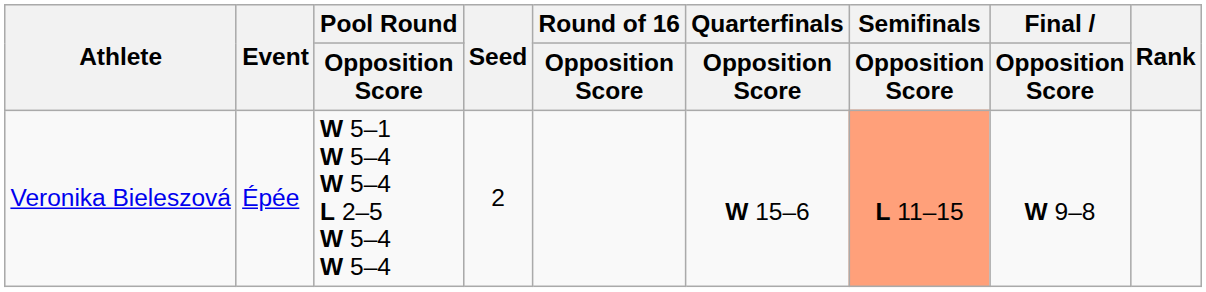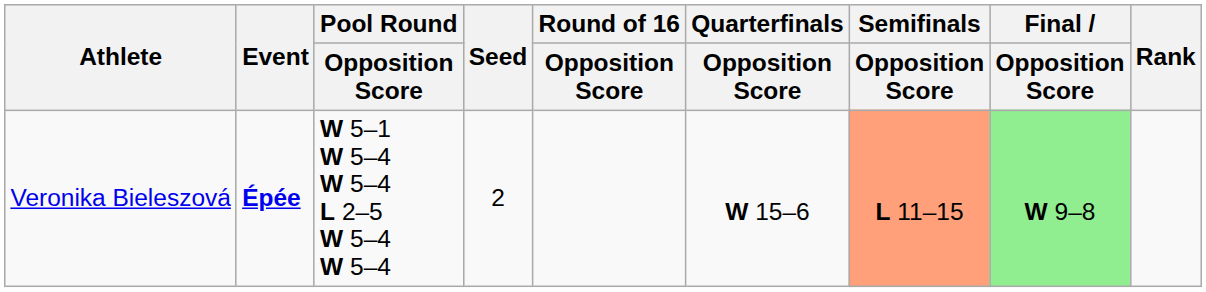(271, 197) normal -> (271, 197) bold
(1060, 211) no background -> (1060, 211) lightgreen background
